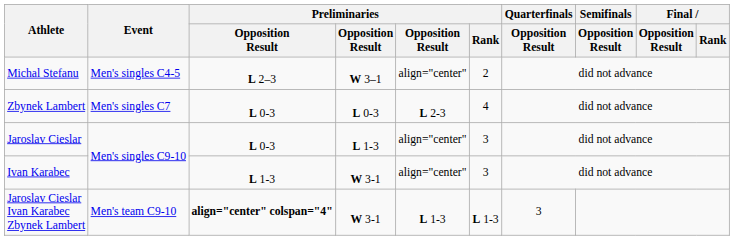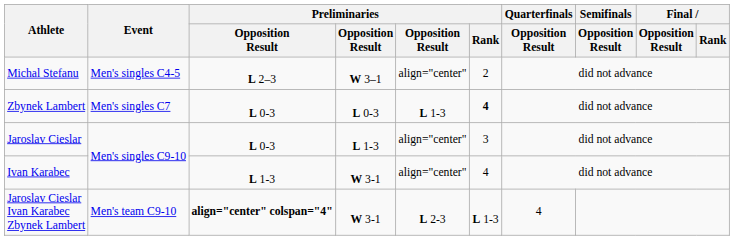(433, 113) L 2-3 -> (433, 113) L 1-3
(486, 106) normal -> (486, 106) bold
(486, 172) 3 -> (486, 172) 4
(433, 219) L 1-3 -> (433, 219) L 2-3
(539, 212) 3 -> (539, 212) 4
